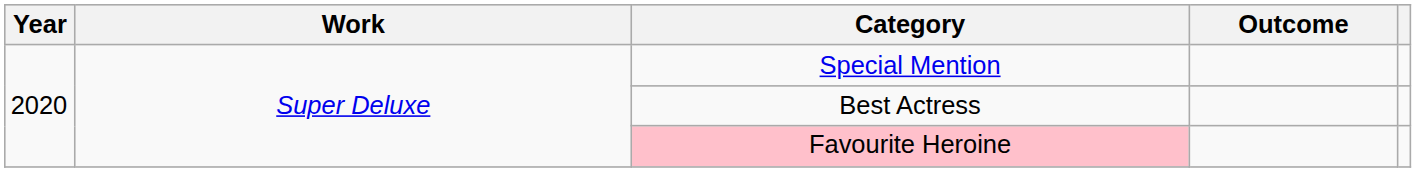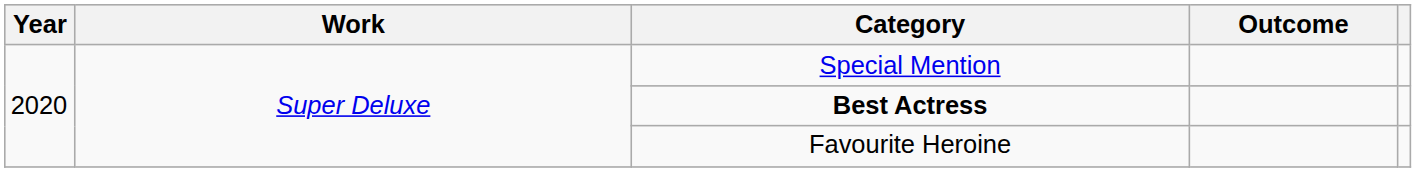(910, 105) normal -> (910, 105) bold
(910, 145) pink background -> (910, 145) no background
